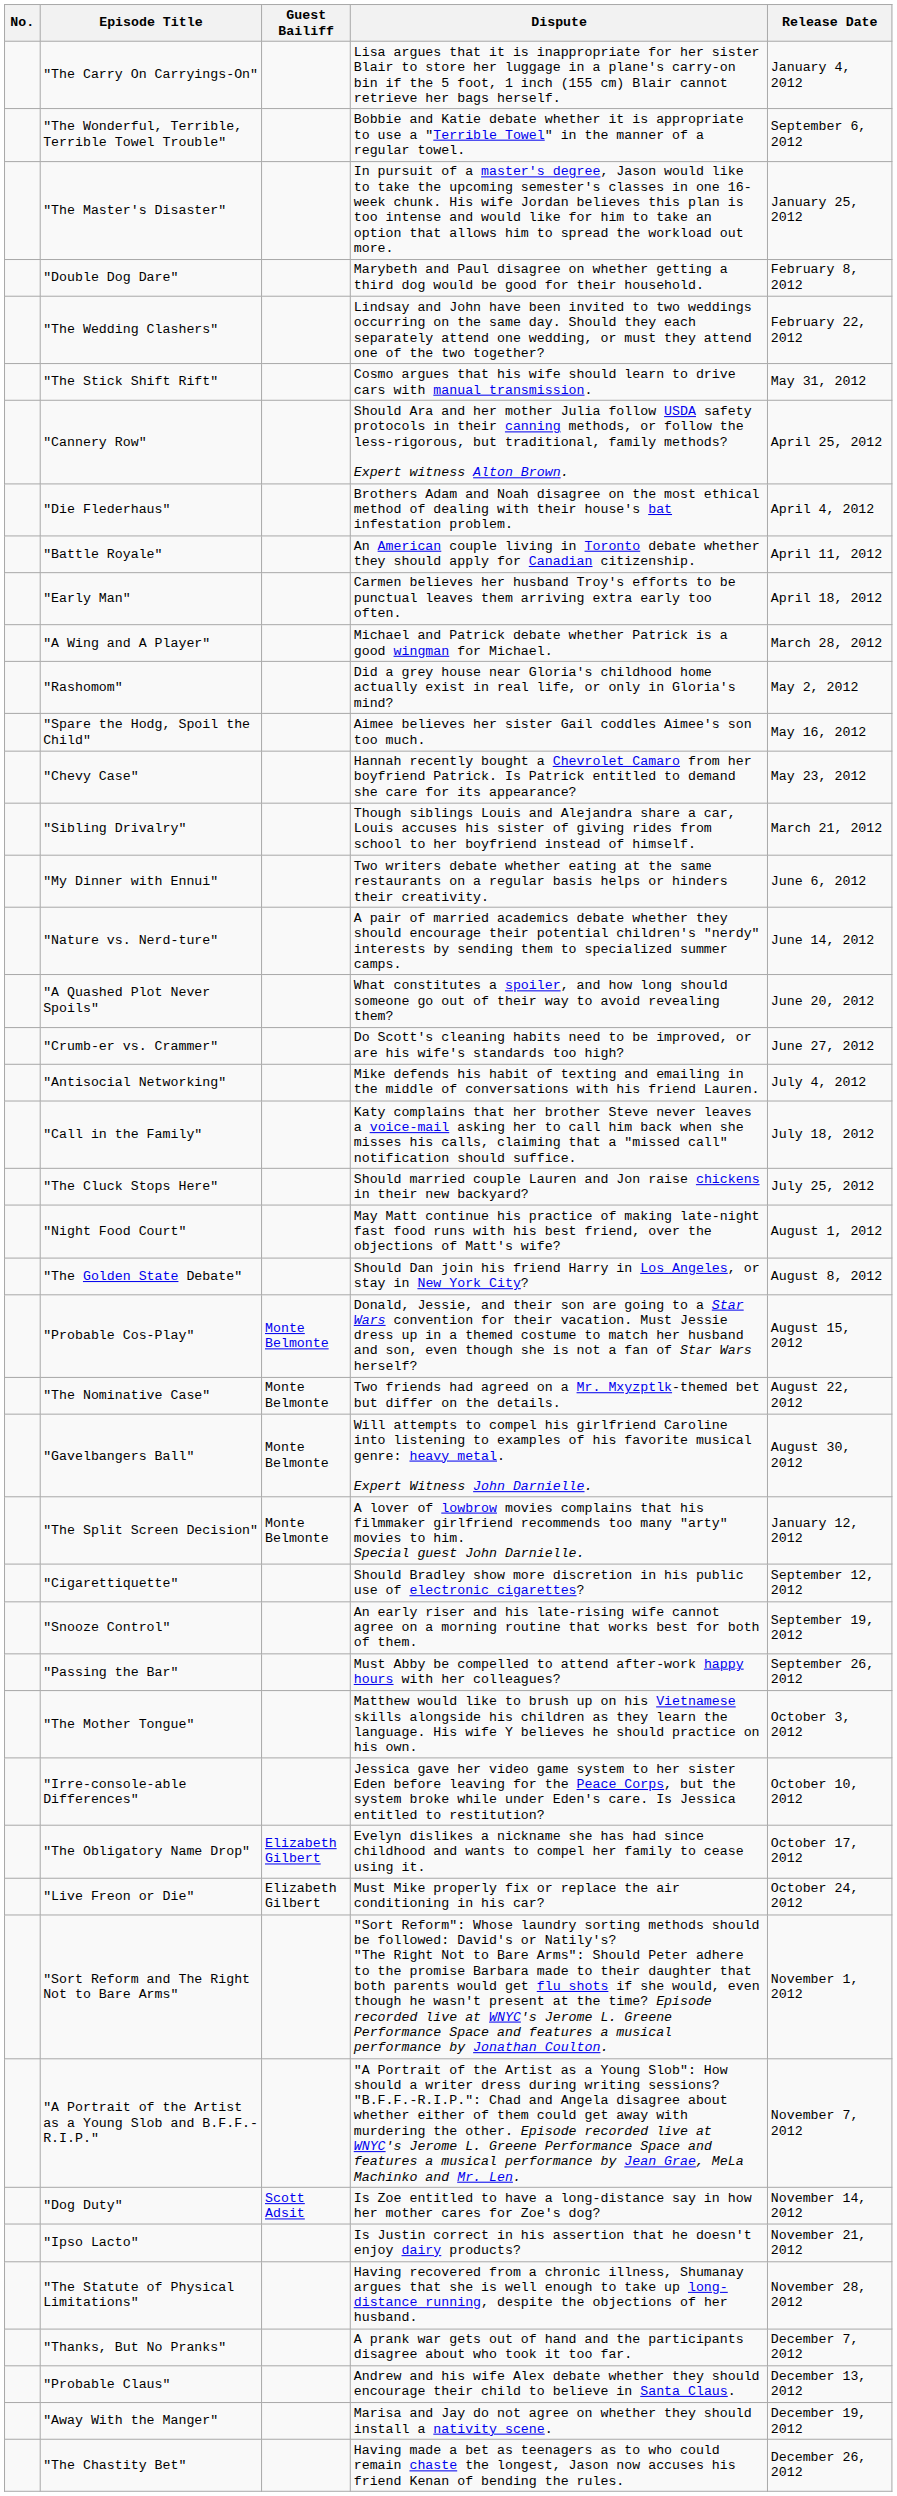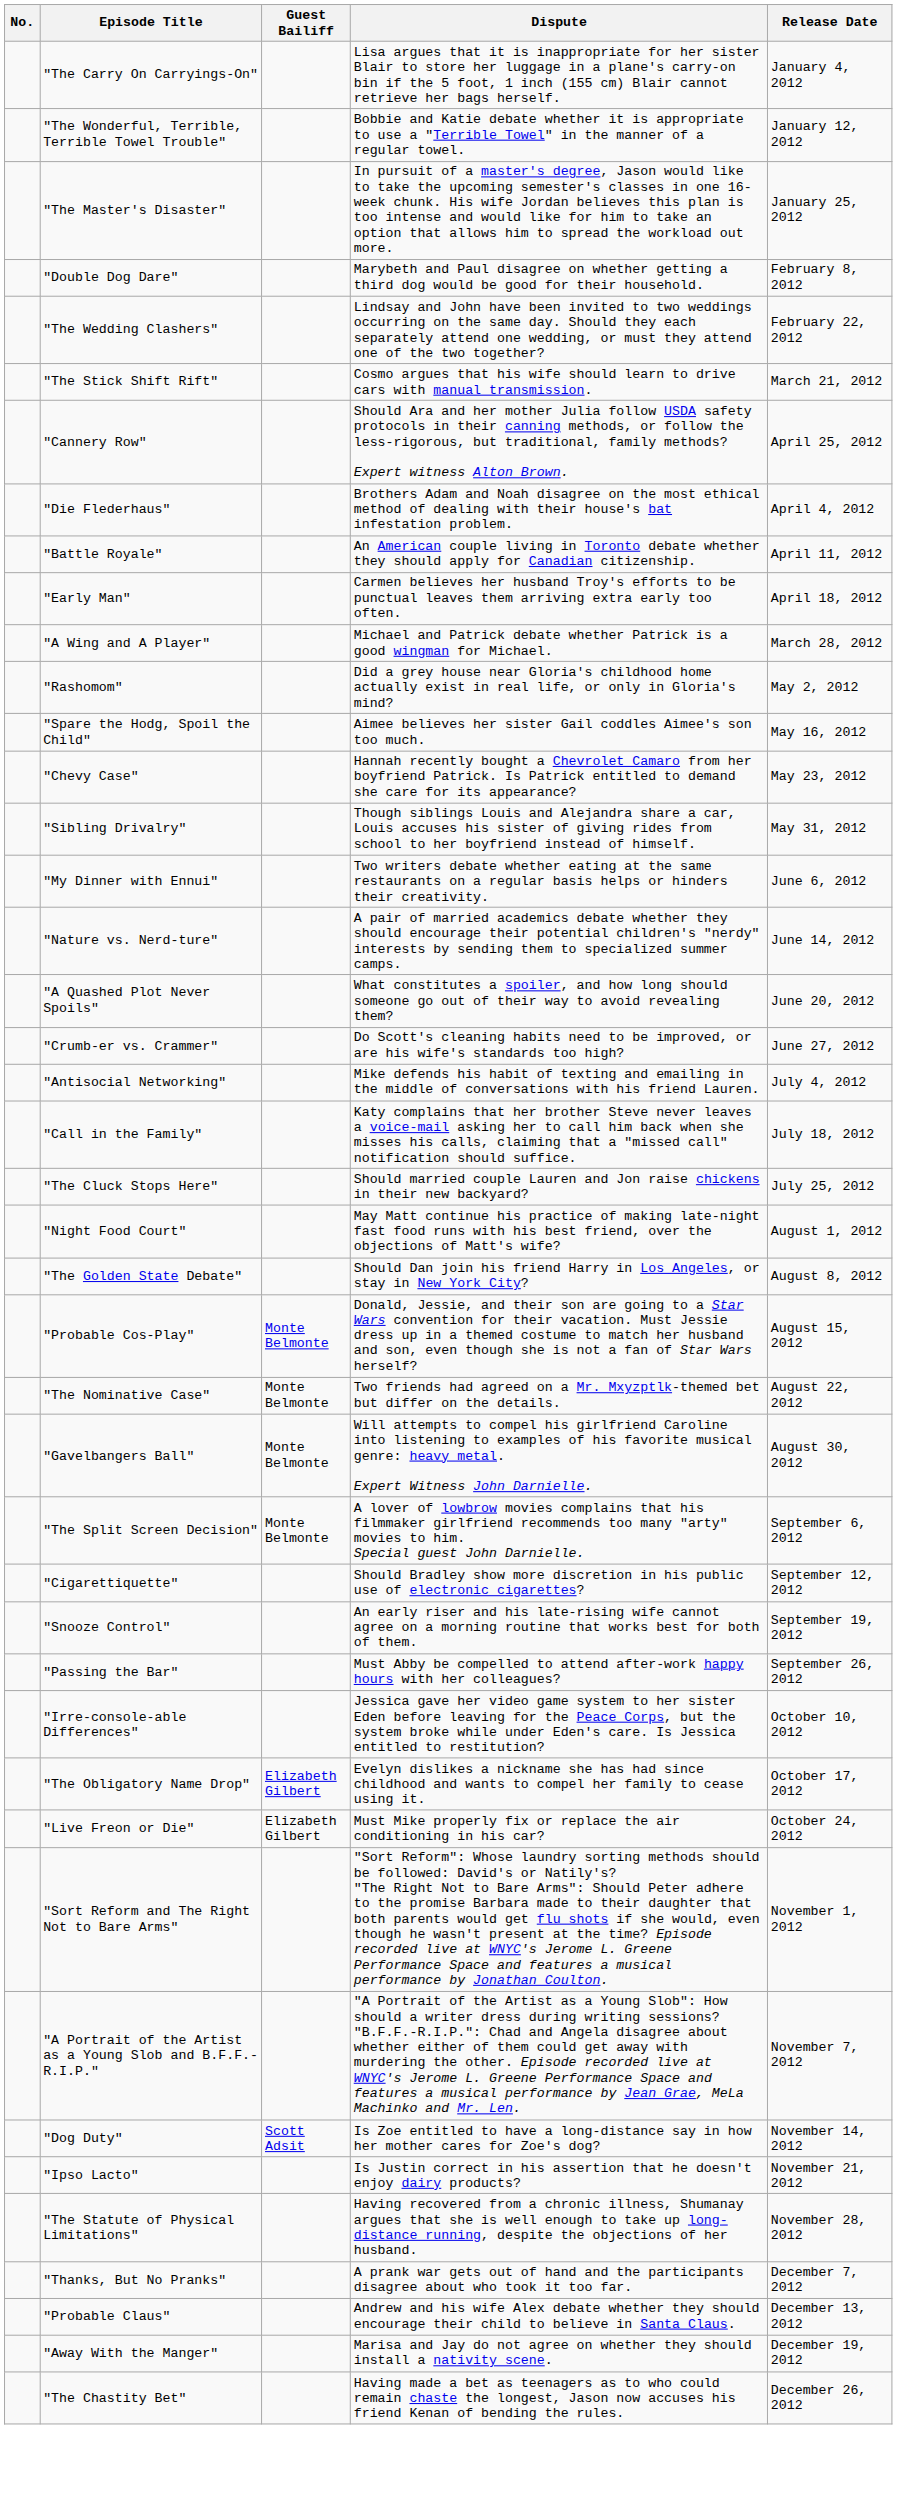(819, 135) September 6, 2012 -> (815, 135) January 12, 2012
(819, 382) May 31, 2012 -> (827, 382) March 21, 2012
(827, 829) March 21, 2012 -> (819, 829) May 31, 2012
(815, 1531) January 12, 2012 -> (819, 1531) September 6, 2012
- row: (119, 1724)
